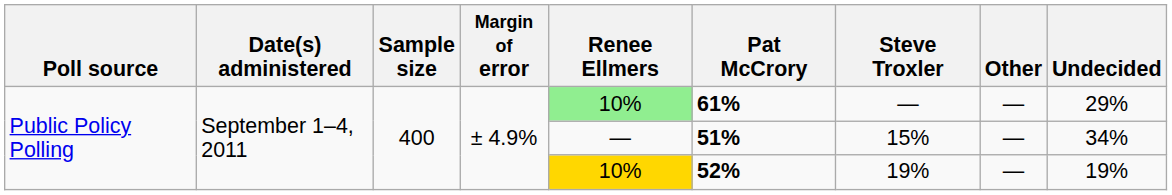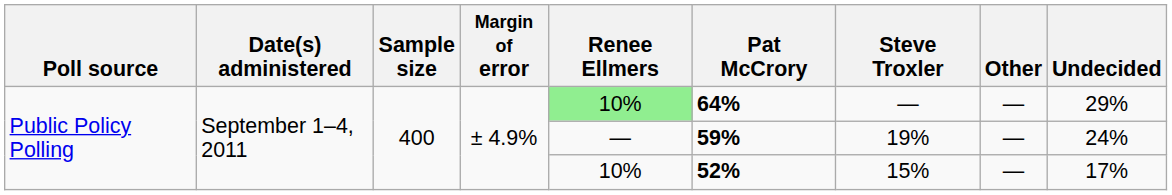(719, 103) 61% -> (719, 103) 64%
(719, 137) 51% -> (719, 137) 59%
(908, 137) 15% -> (908, 137) 19%
(1107, 137) 34% -> (1107, 137) 24%
(620, 171) gold background -> (620, 171) no background
(908, 171) 19% -> (908, 171) 15%
(1107, 171) 19% -> (1107, 171) 17%
